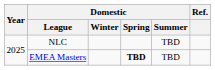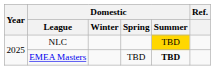(171, 42) no background -> (171, 42) gold background
(136, 58) bold -> (136, 58) normal
(171, 58) normal -> (171, 58) bold
